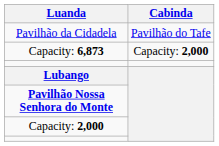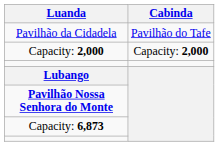(66, 51) Capacity: 6,873 -> (66, 51) Capacity: 2,000
(66, 126) Capacity: 2,000 -> (66, 126) Capacity: 6,873
